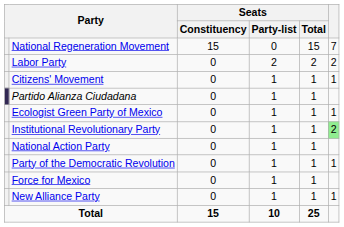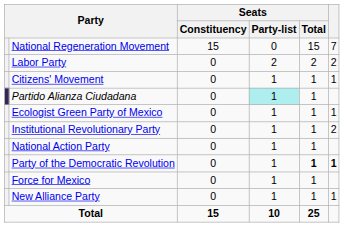(274, 96) no background -> (274, 96) paleturquoise background
(334, 130) lightgreen background -> (334, 130) no background
(314, 163) normal -> (314, 163) bold
(334, 163) normal -> (334, 163) bold
